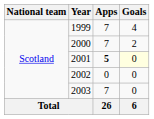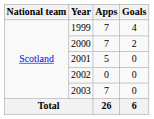(106, 59) bold -> (106, 59) normal
(134, 59) lightyellow background -> (134, 59) no background
